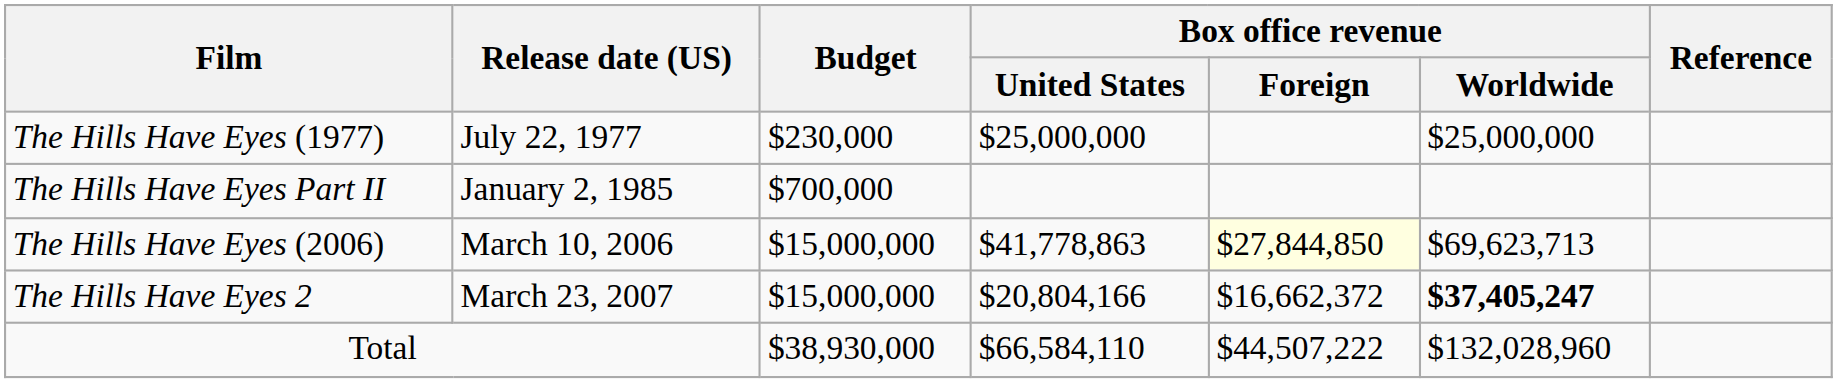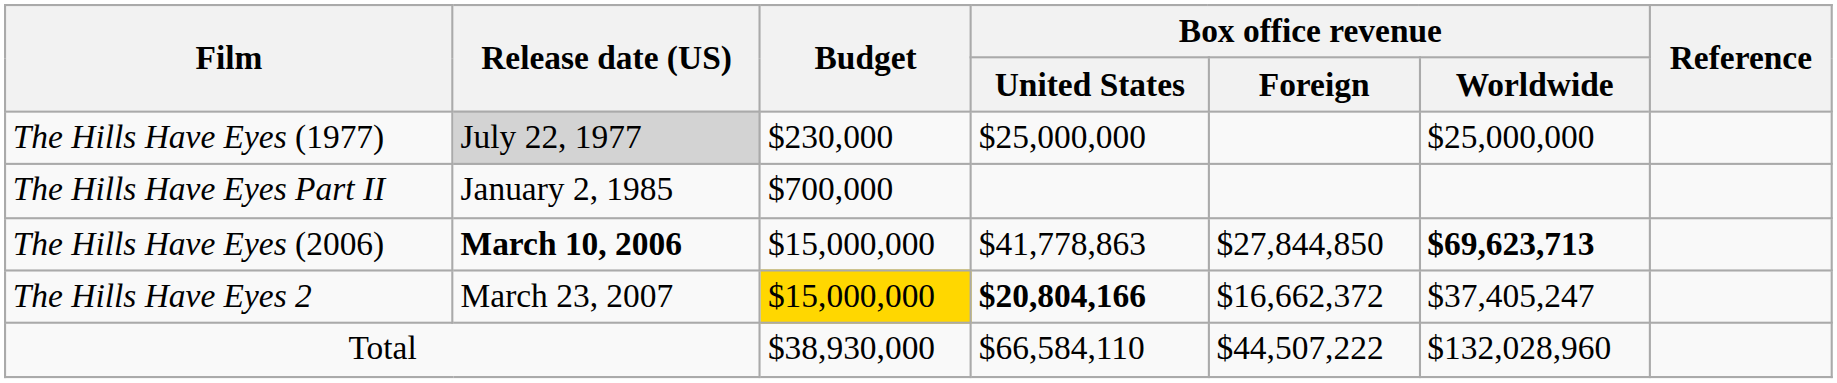(551, 137) no background -> (551, 137) lightgrey background
(567, 243) normal -> (571, 243) bold
(1300, 243) lightyellow background -> (1300, 243) no background
(1511, 243) normal -> (1511, 243) bold
(851, 296) no background -> (851, 296) gold background
(1062, 296) normal -> (1062, 296) bold
(1511, 296) bold -> (1511, 296) normal
